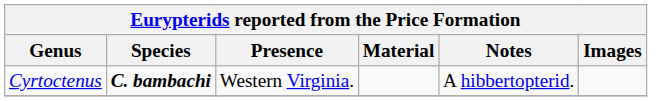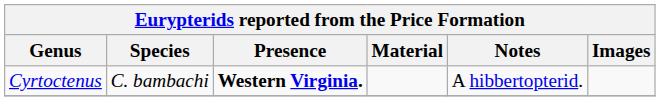(161, 80) bold -> (160, 80) normal
(287, 80) normal -> (290, 80) bold
